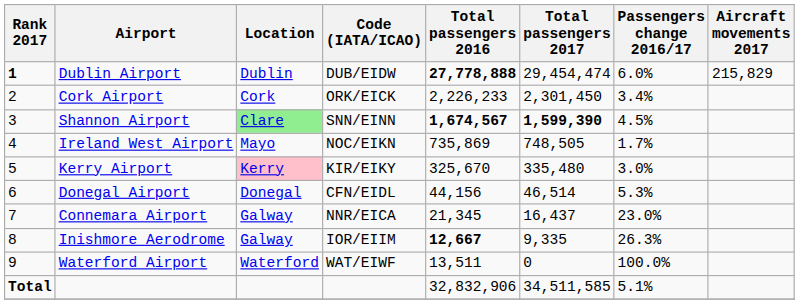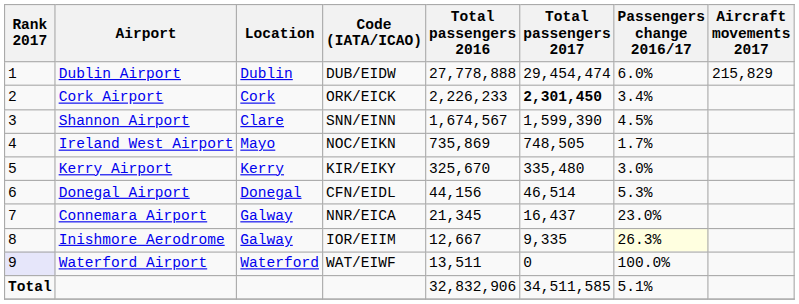(12, 74) bold -> (12, 74) normal
(473, 74) bold -> (473, 74) normal
(563, 97) normal -> (563, 97) bold
(262, 121) lightgreen background -> (262, 121) no background
(468, 121) bold -> (468, 121) normal
(563, 121) bold -> (563, 121) normal
(262, 169) pink background -> (262, 169) no background
(455, 240) bold -> (455, 240) normal
(639, 240) no background -> (639, 240) lightyellow background
(12, 264) no background -> (12, 264) lavender background
